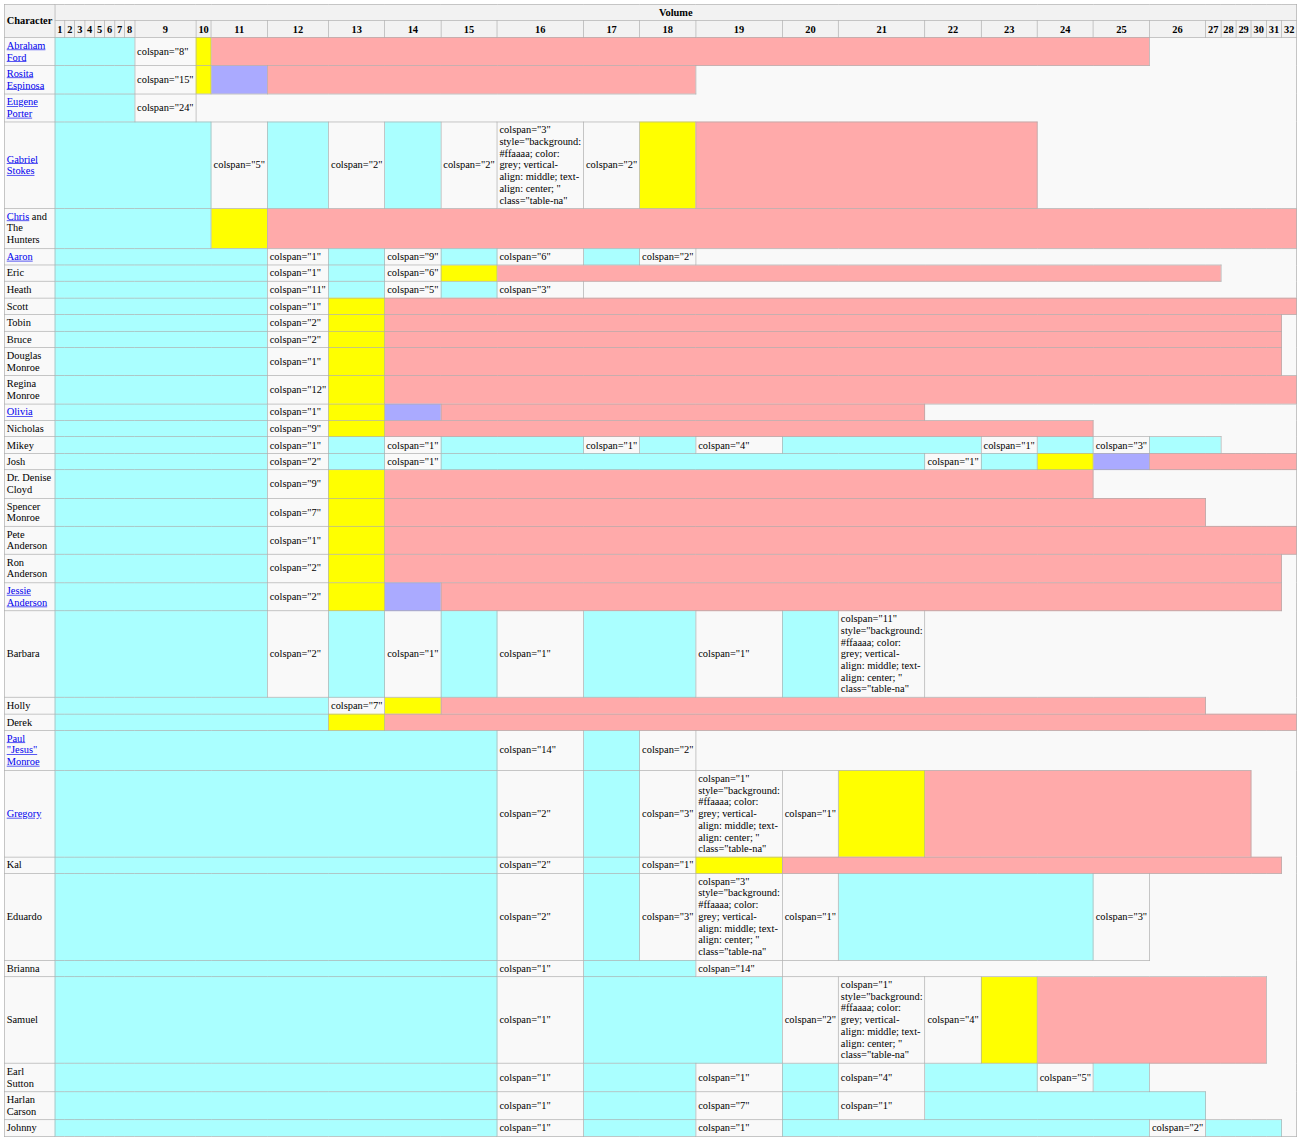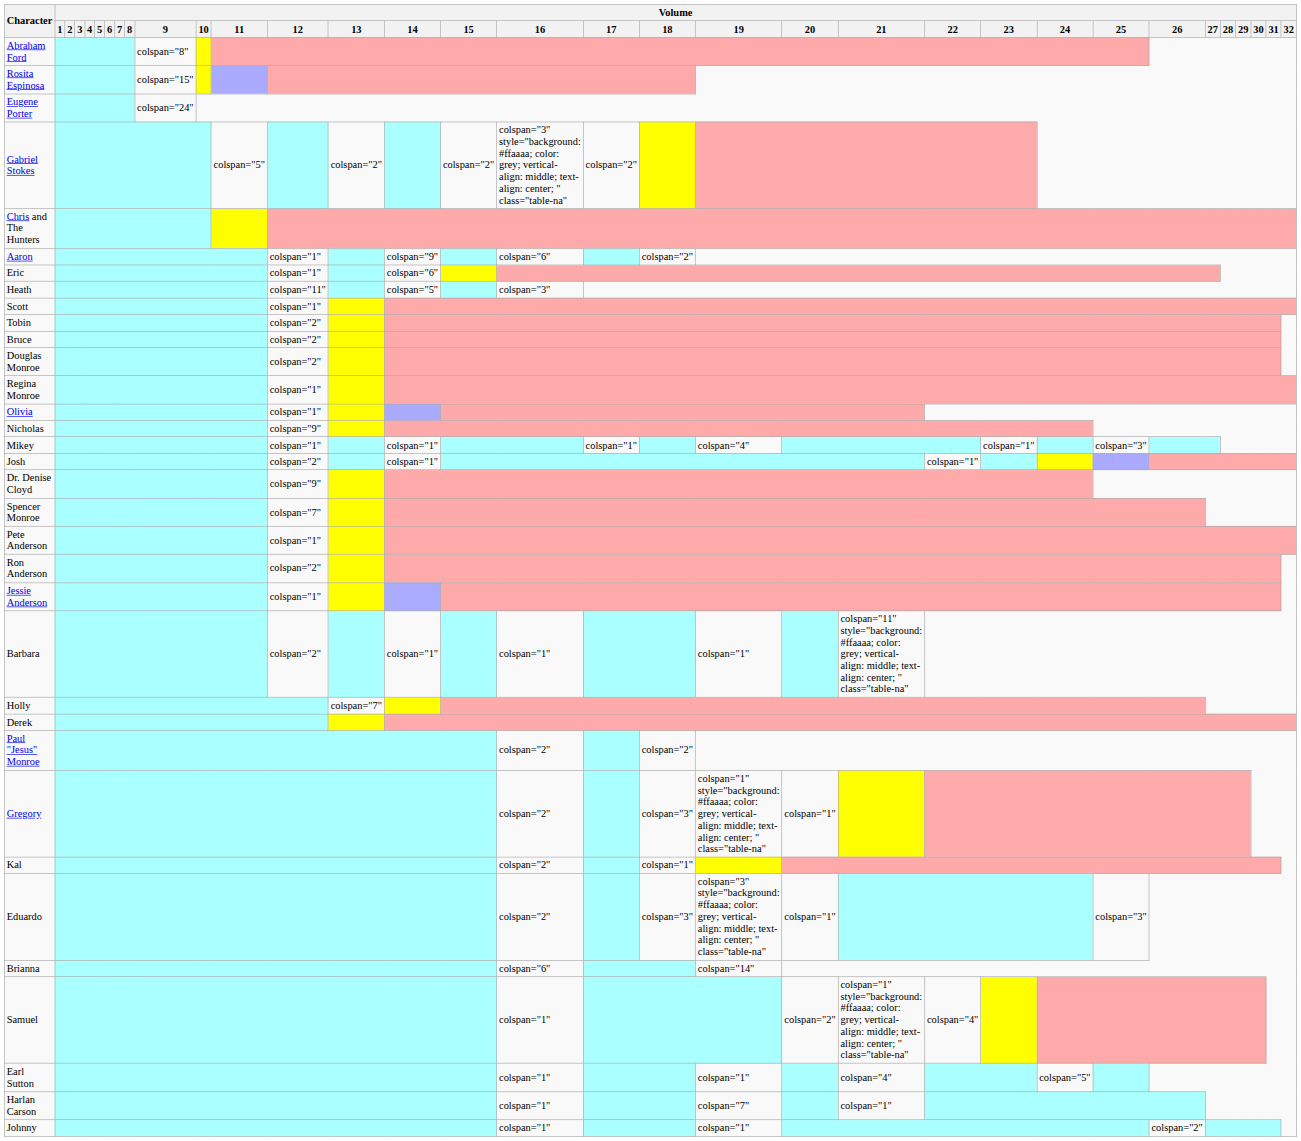(295, 361) colspan="1" -> (295, 361) colspan="2"
(298, 389) colspan="12" -> (295, 389) colspan="1"
(295, 596) colspan="2" -> (295, 596) colspan="1"
(528, 750) colspan="14" -> (525, 750) colspan="2"
(525, 968) colspan="1" -> (525, 968) colspan="6"
